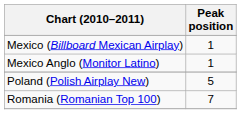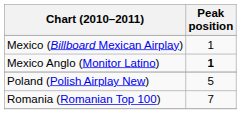(211, 63) normal -> (211, 63) bold
